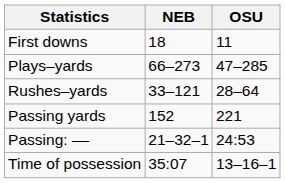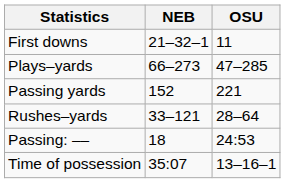(157, 41) 18 -> (179, 41) 21–32–1
rows swapped: (58, 91) <-> (57, 115)
(179, 140) 21–32–1 -> (157, 140) 18
